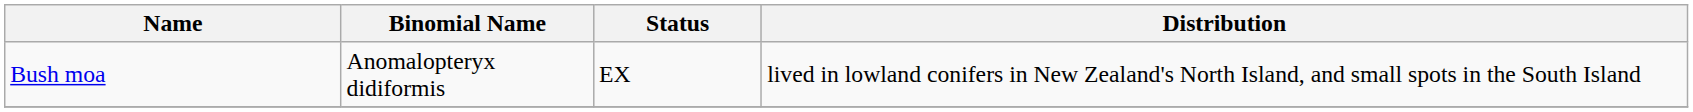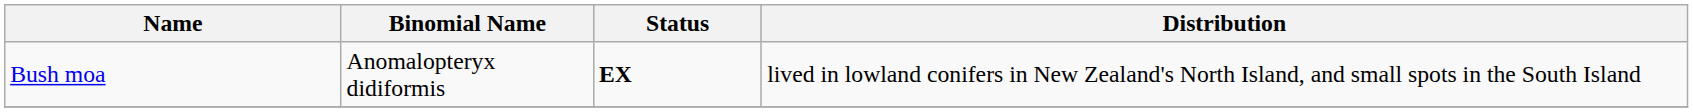(615, 74) normal -> (615, 74) bold
